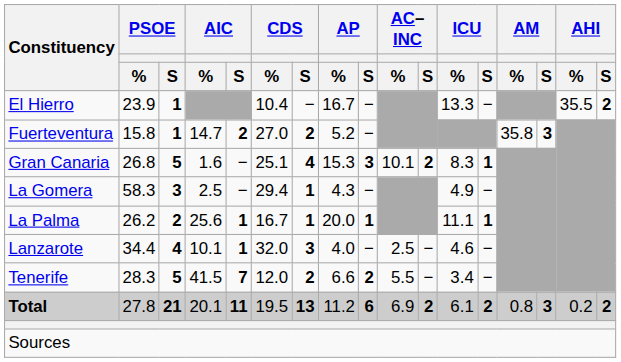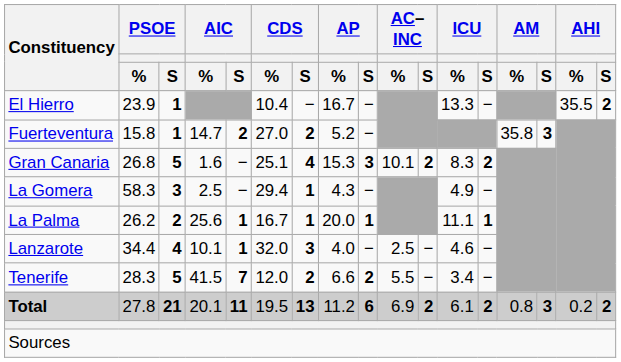(488, 162) 1 -> (488, 162) 2
